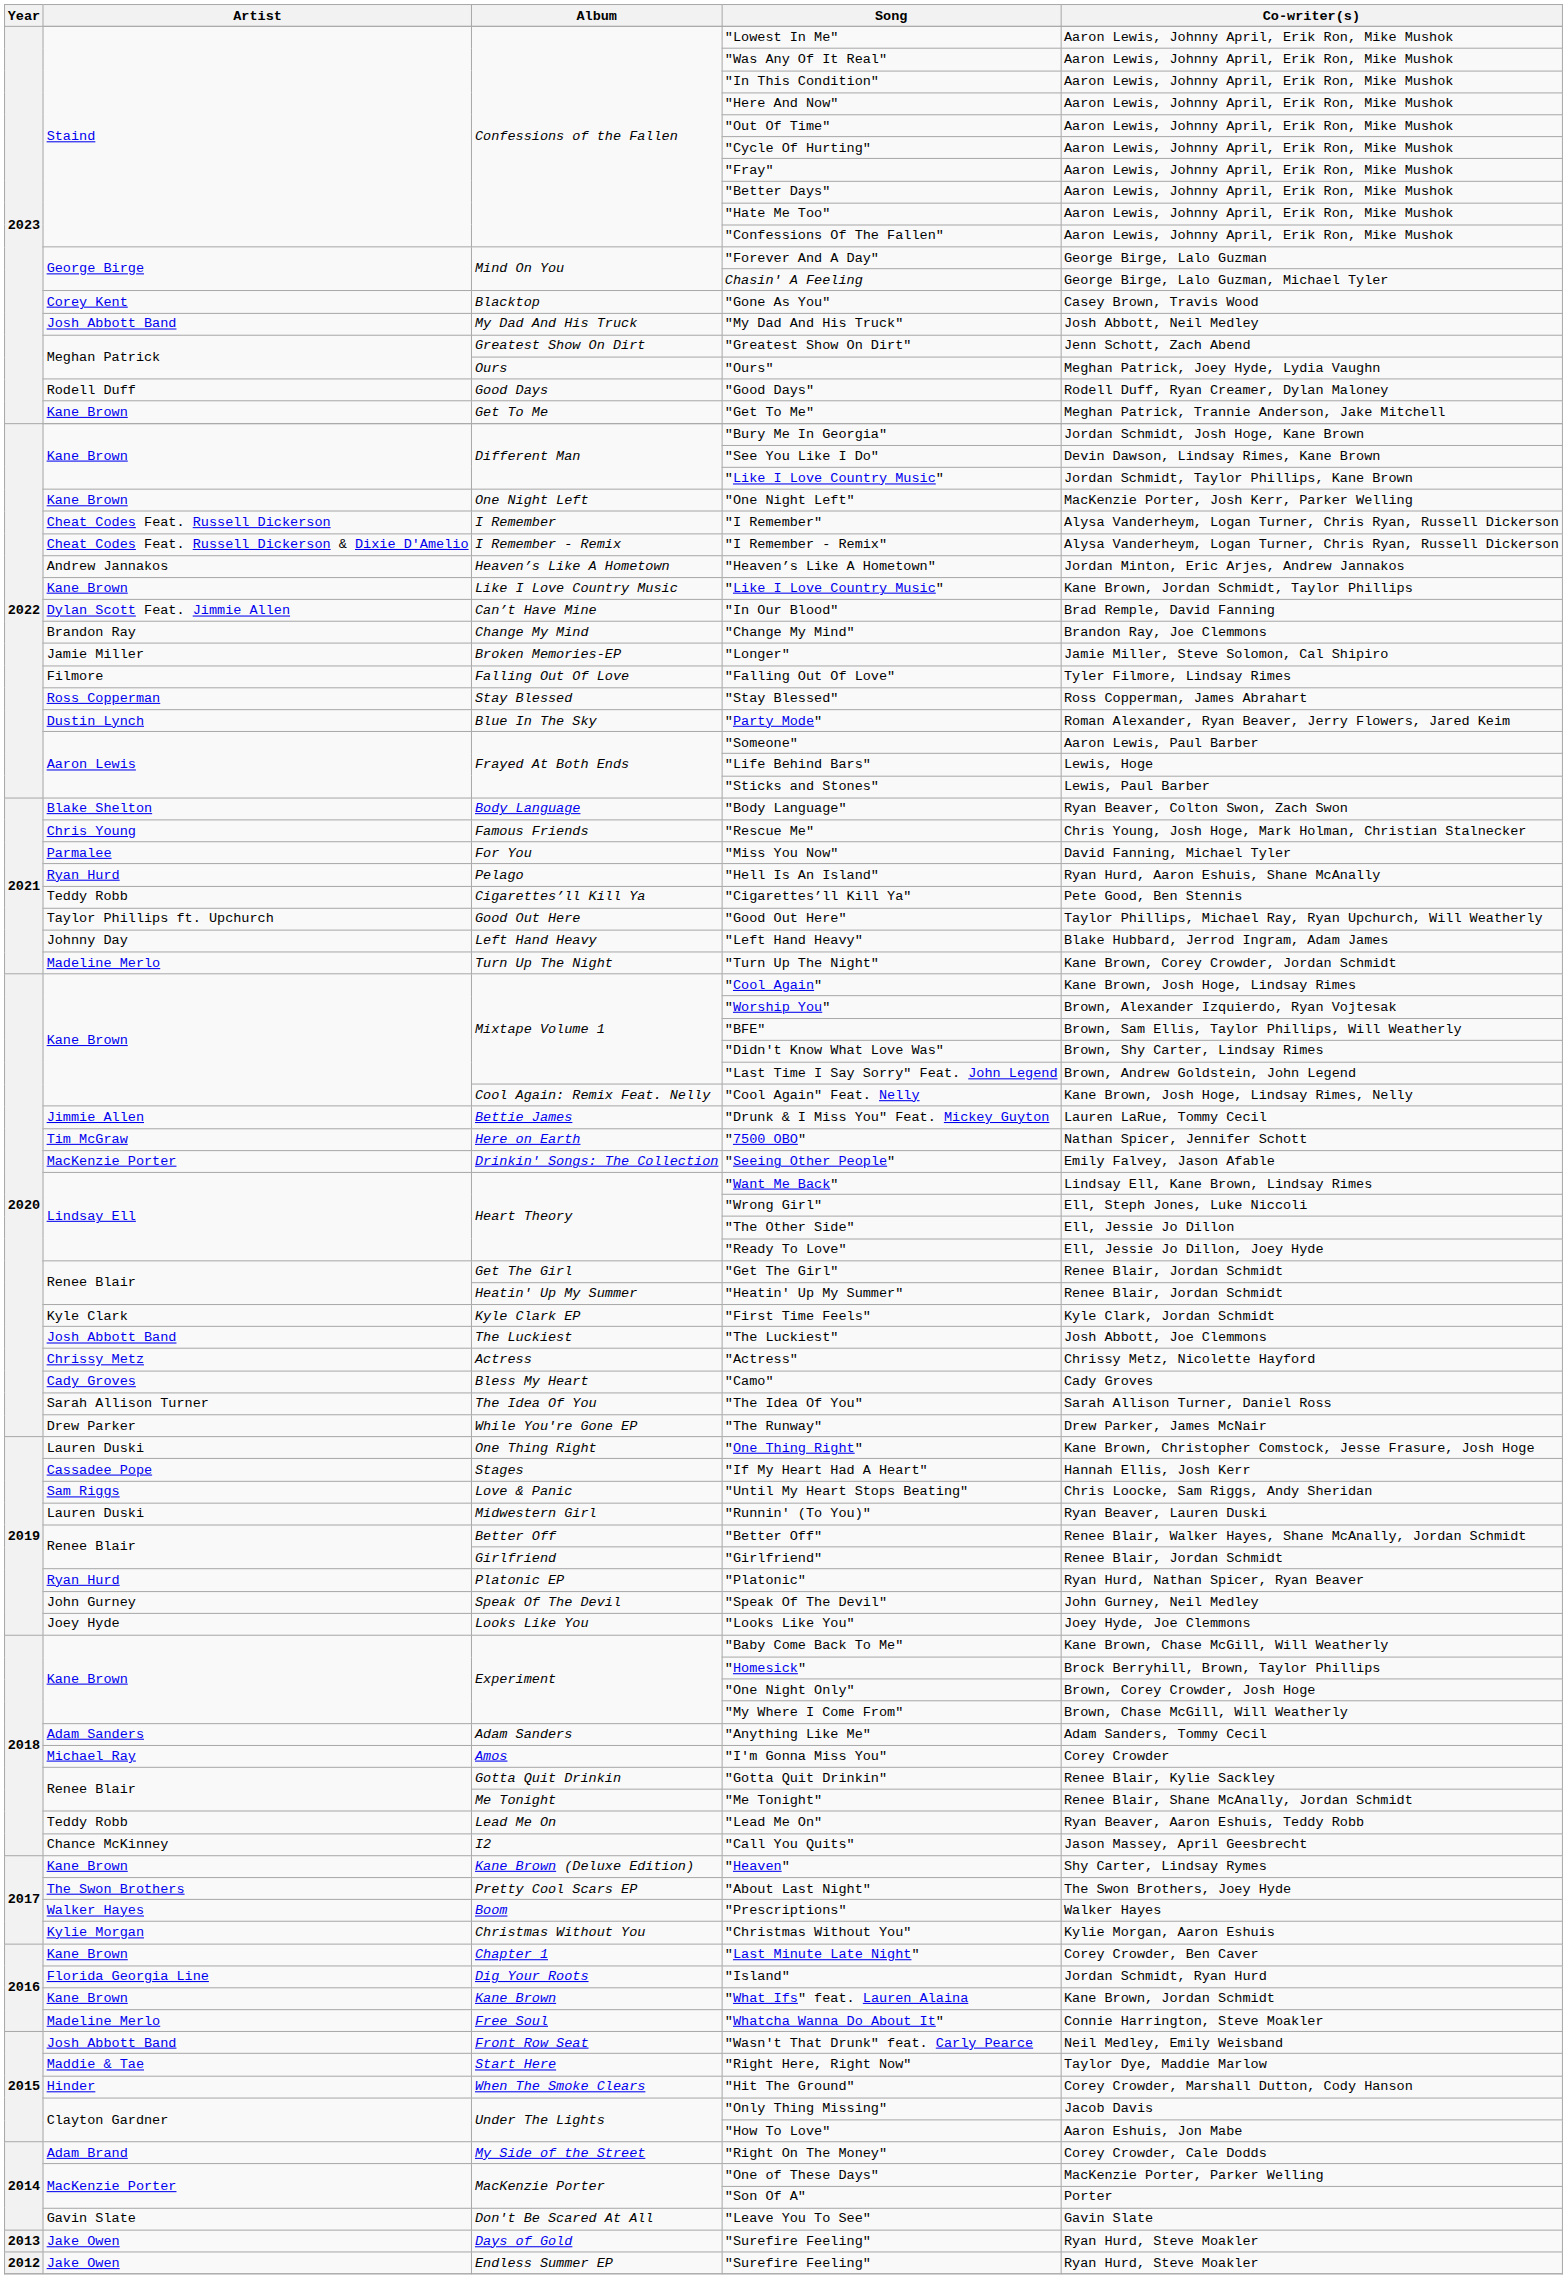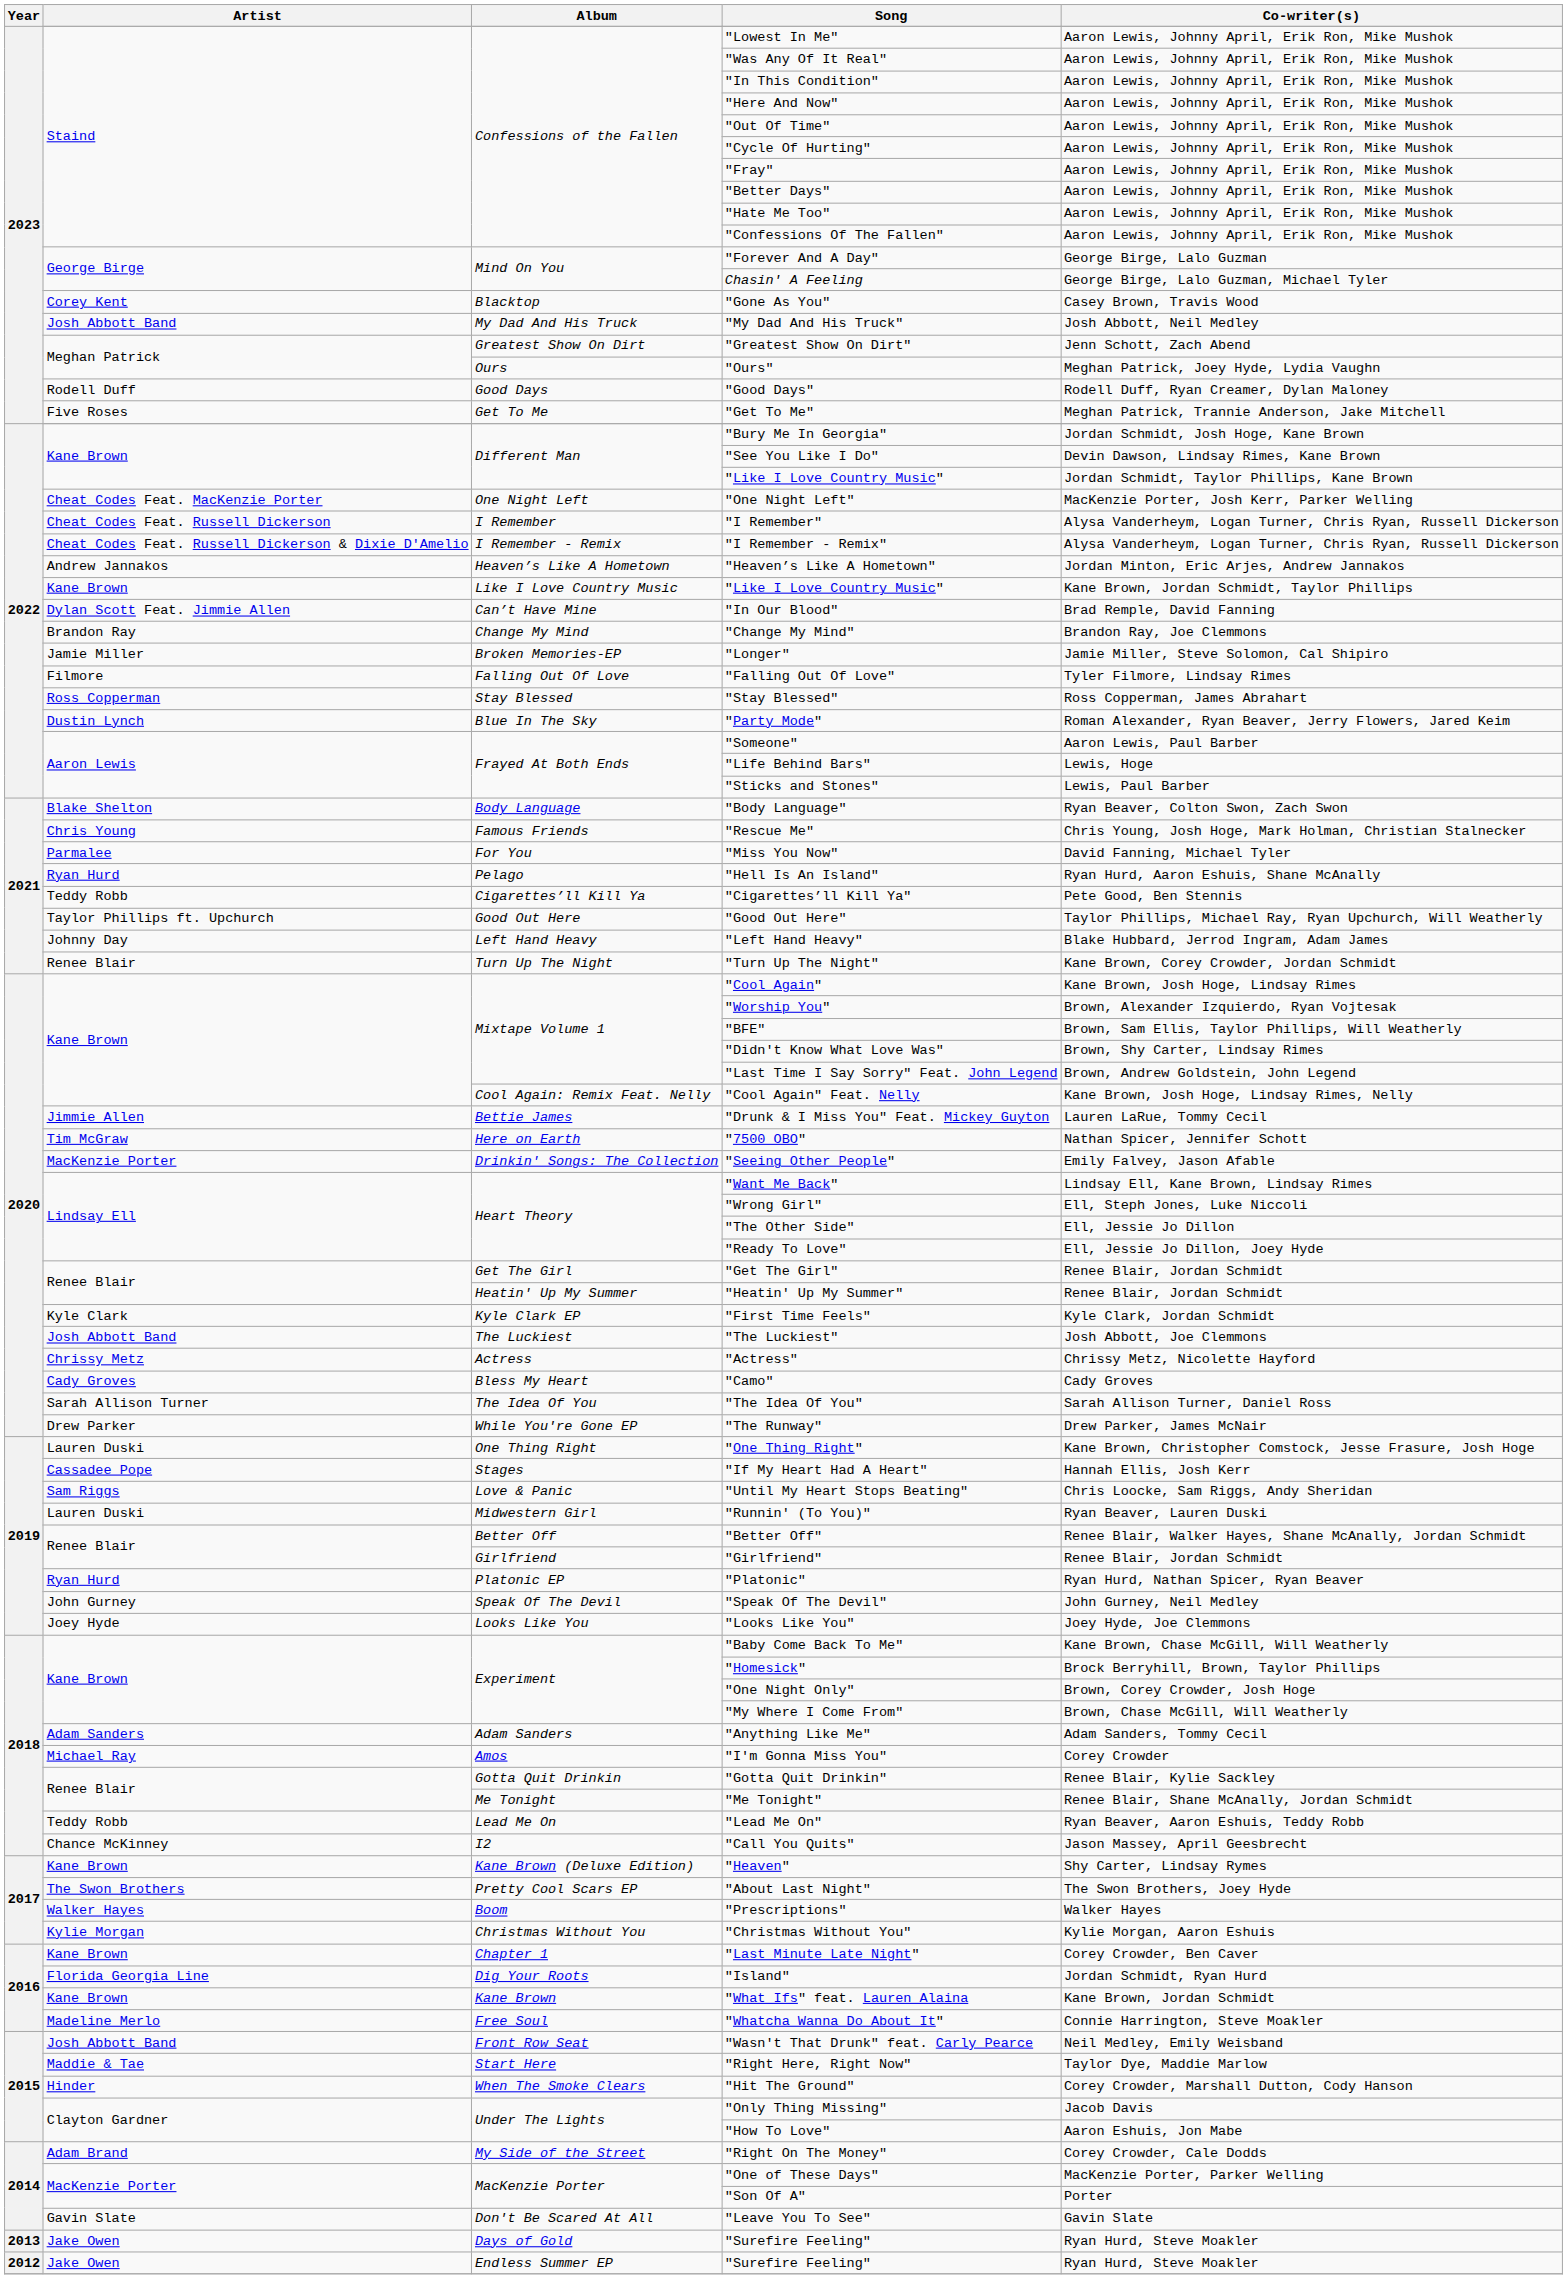(87, 412) Kane Brown -> (87, 412) Five Roses
(91, 500) Kane Brown -> (185, 500) Cheat Codes Feat. MacKenzie Porter
(103, 963) Madeline Merlo -> (91, 963) Renee Blair
